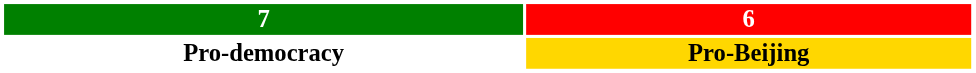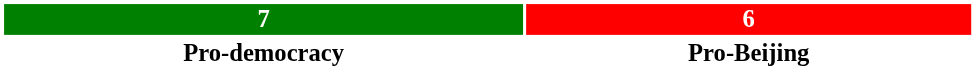(749, 53) gold background -> (749, 53) no background
